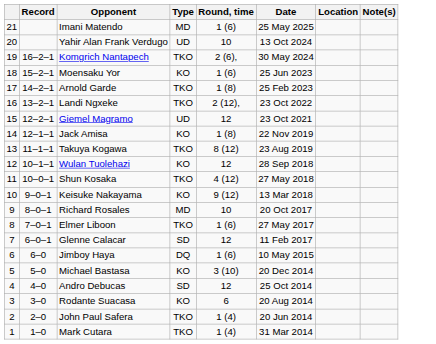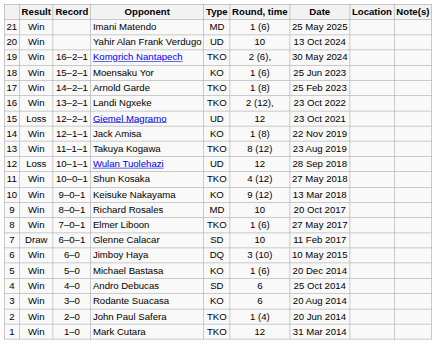+ column: (36, 12)
(183, 164) KO -> (217, 164) UD
(226, 240) 12 -> (260, 240) 10
(226, 255) 1 (6) -> (260, 255) 3 (10)
(226, 270) 3 (10) -> (260, 270) 1 (6)
(226, 286) 12 -> (260, 286) 6
(226, 331) 1 (4) -> (260, 331) 12
